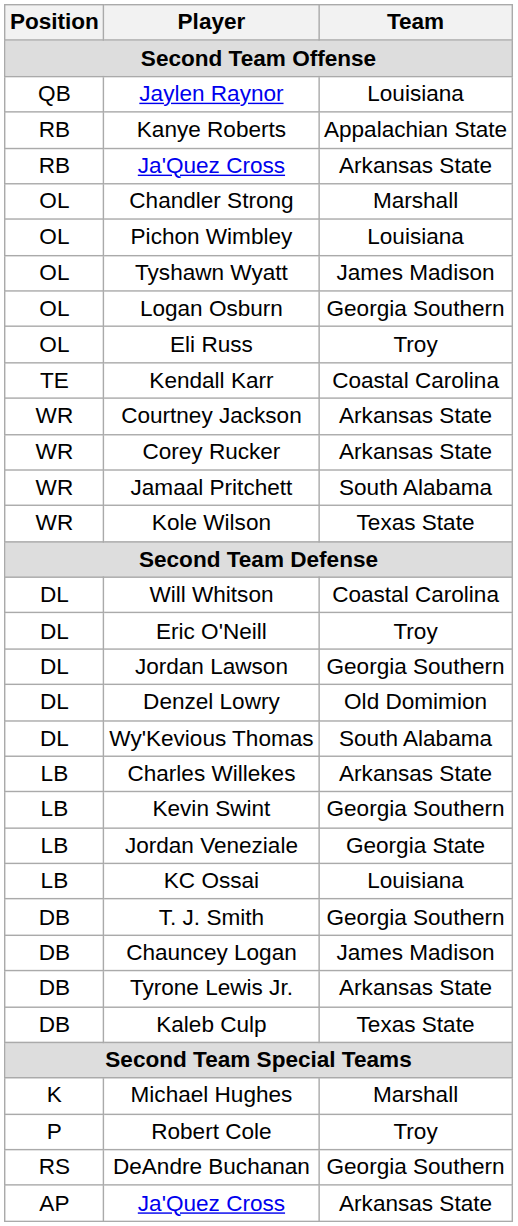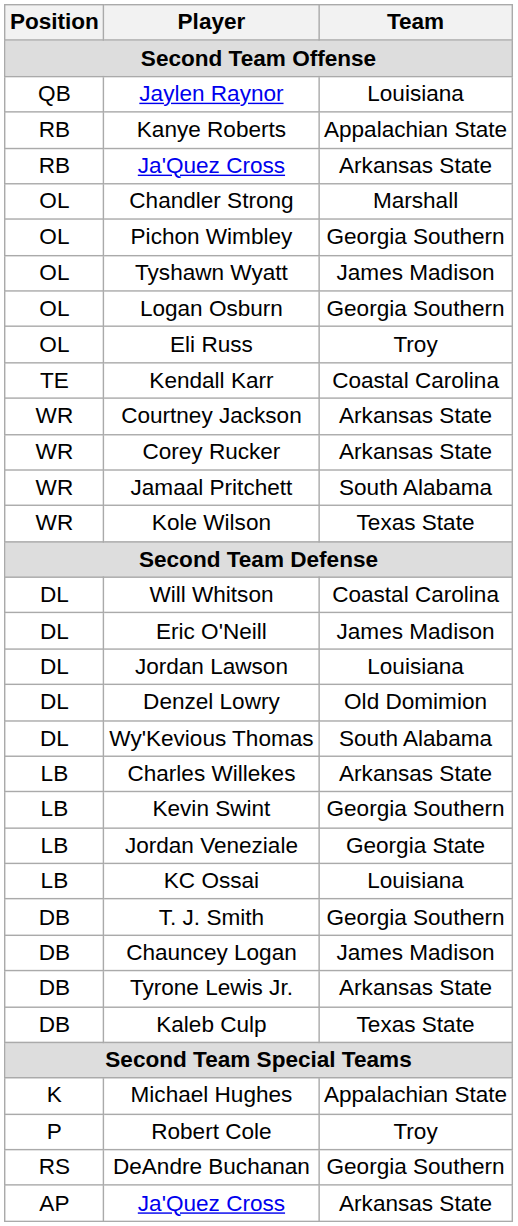(416, 237) Louisiana -> (416, 237) Georgia Southern
(416, 630) Troy -> (416, 630) James Madison
(416, 666) Georgia Southern -> (416, 666) Louisiana
(416, 1095) Marshall -> (416, 1095) Appalachian State
